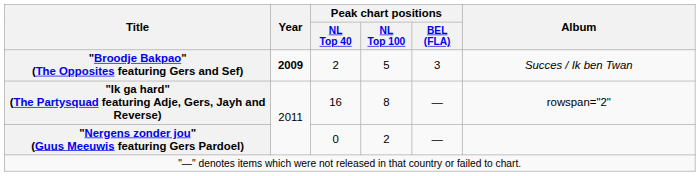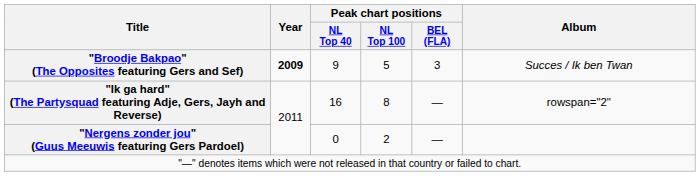(336, 65) 2 -> (336, 65) 9
